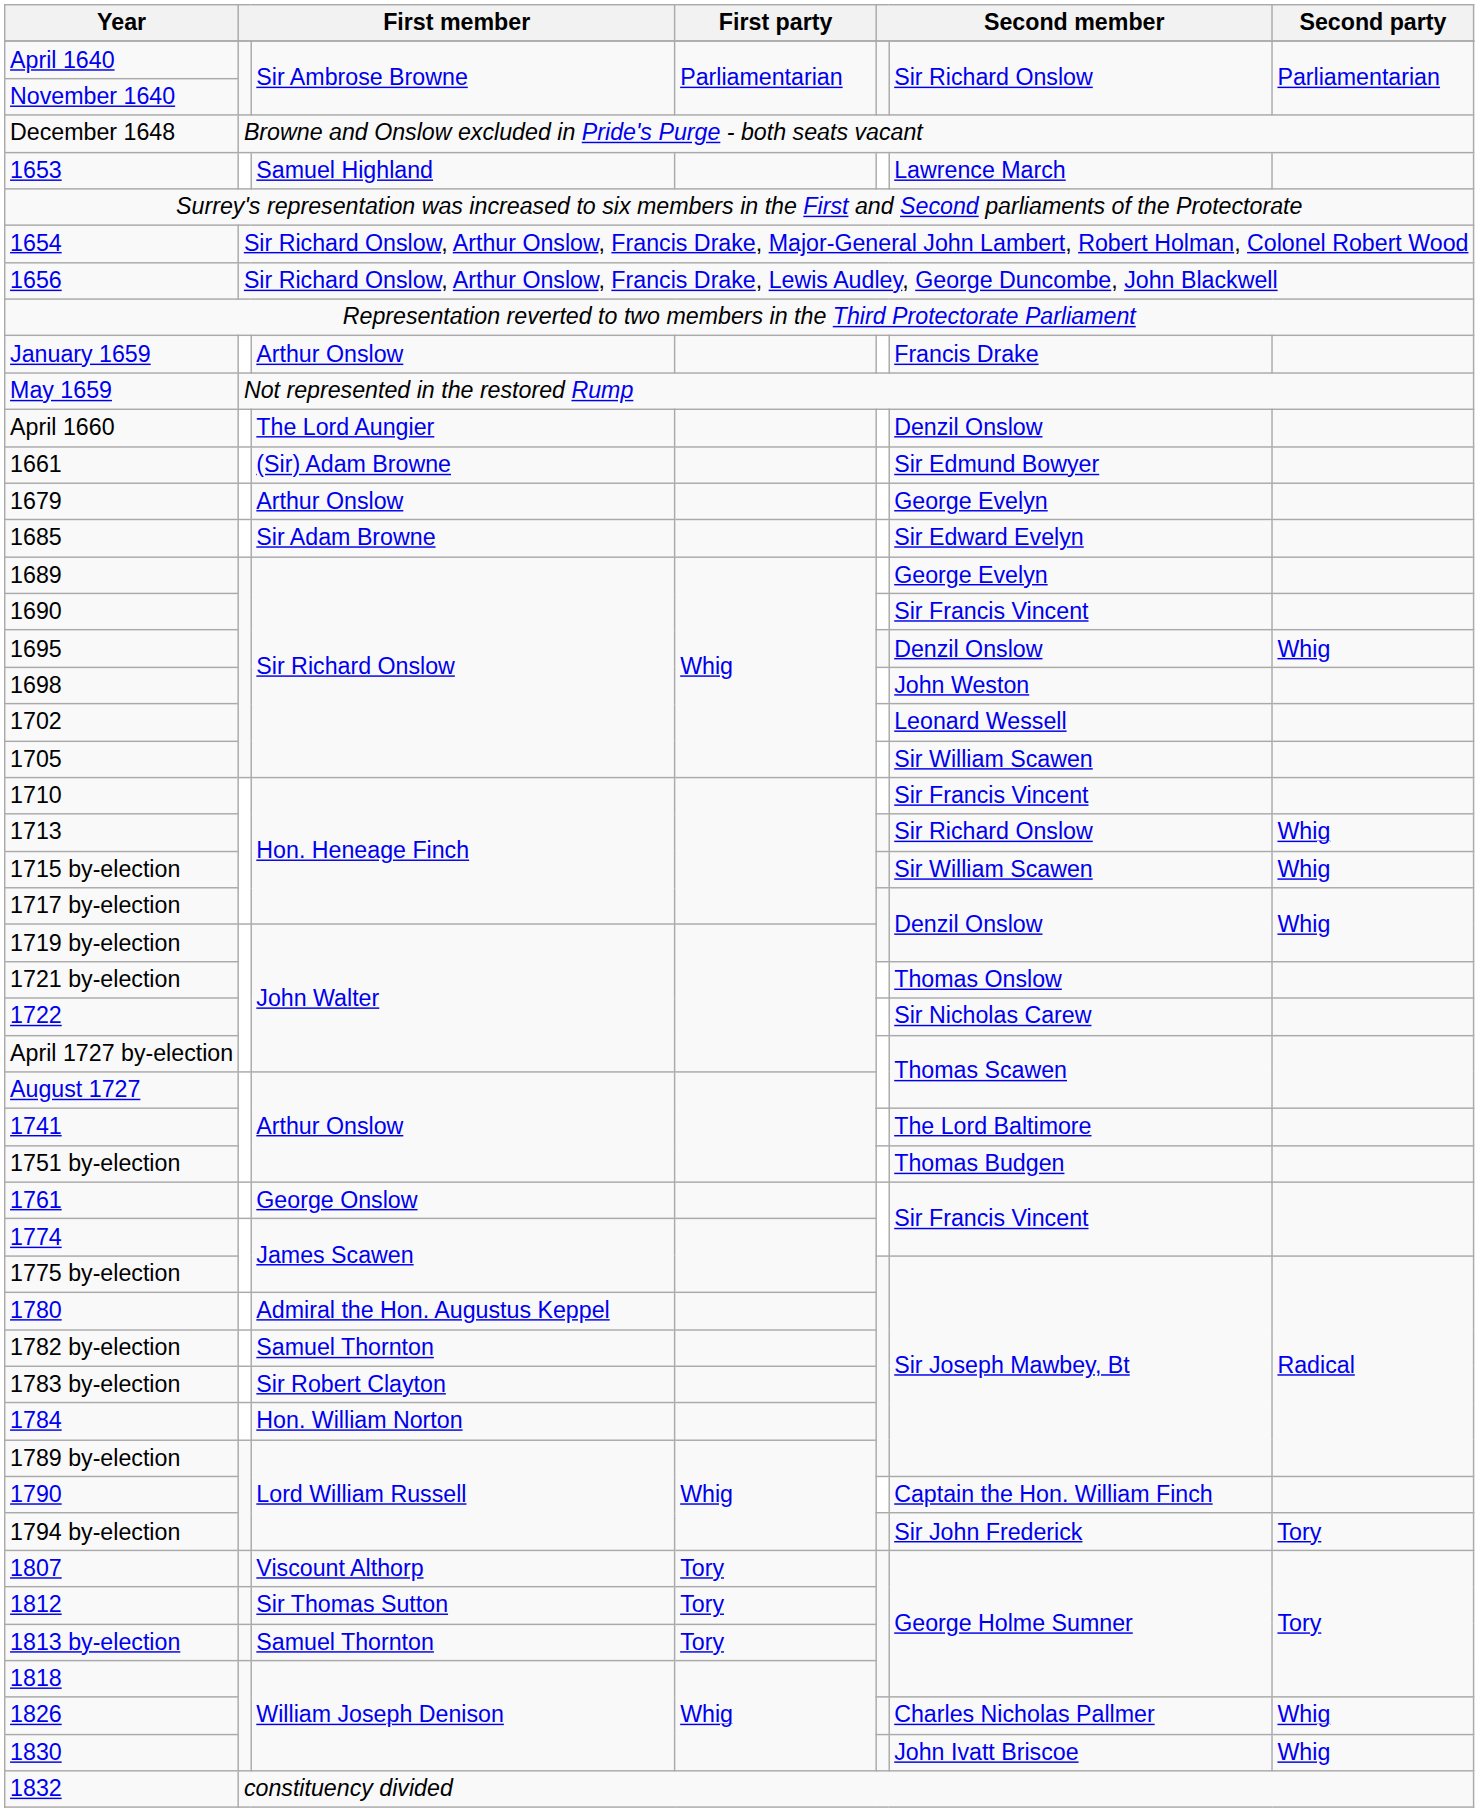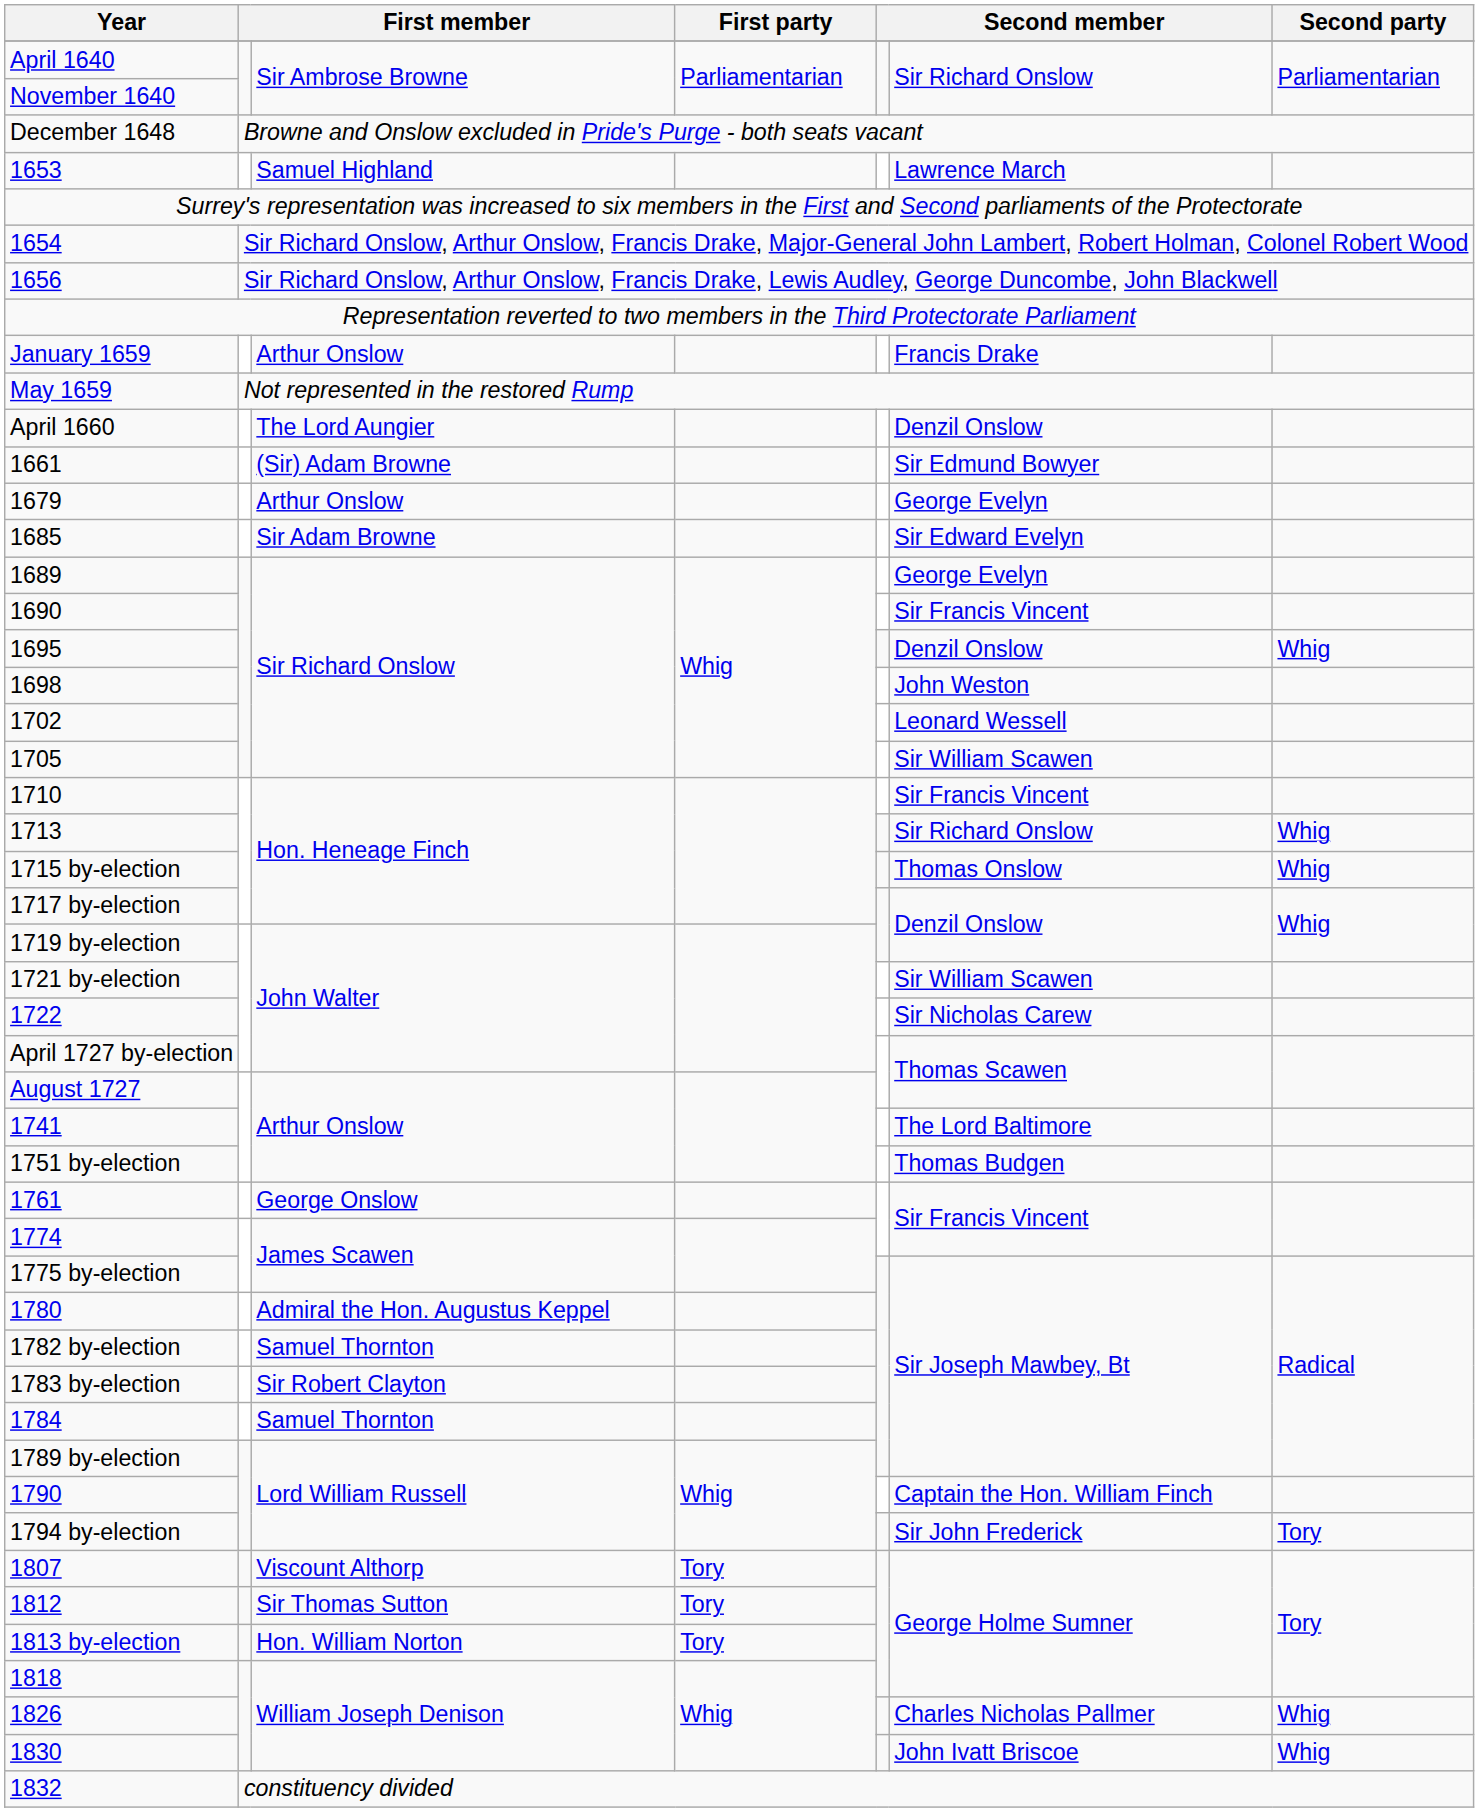(993, 869) Sir William Scawen -> (978, 869) Thomas Onslow
(978, 979) Thomas Onslow -> (993, 979) Sir William Scawen
(359, 1421) Hon. William Norton -> (345, 1421) Samuel Thornton
(345, 1641) Samuel Thornton -> (359, 1641) Hon. William Norton
